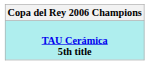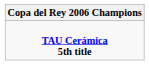(75, 46) paleturquoise background -> (75, 46) no background
